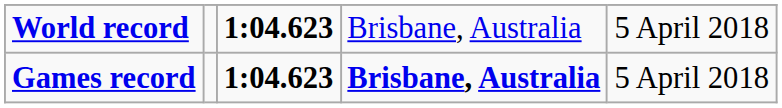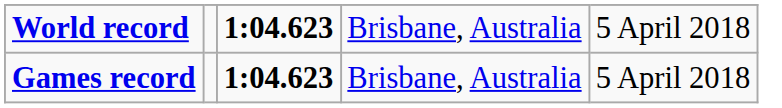(474, 77) bold -> (464, 77) normal
